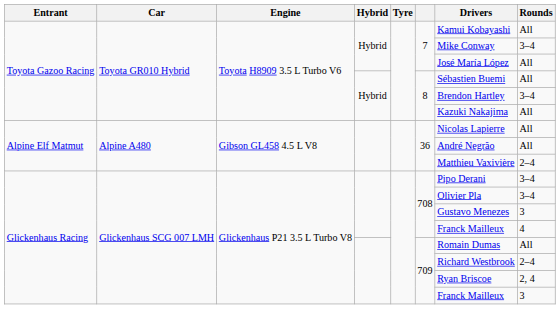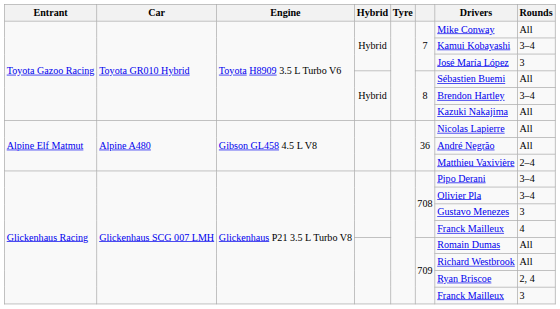(474, 29) Kamui Kobayashi -> (466, 29) Mike Conway
(466, 46) Mike Conway -> (474, 46) Kamui Kobayashi
(526, 63) All -> (522, 63) 3
(527, 262) 2–4 -> (526, 262) All
